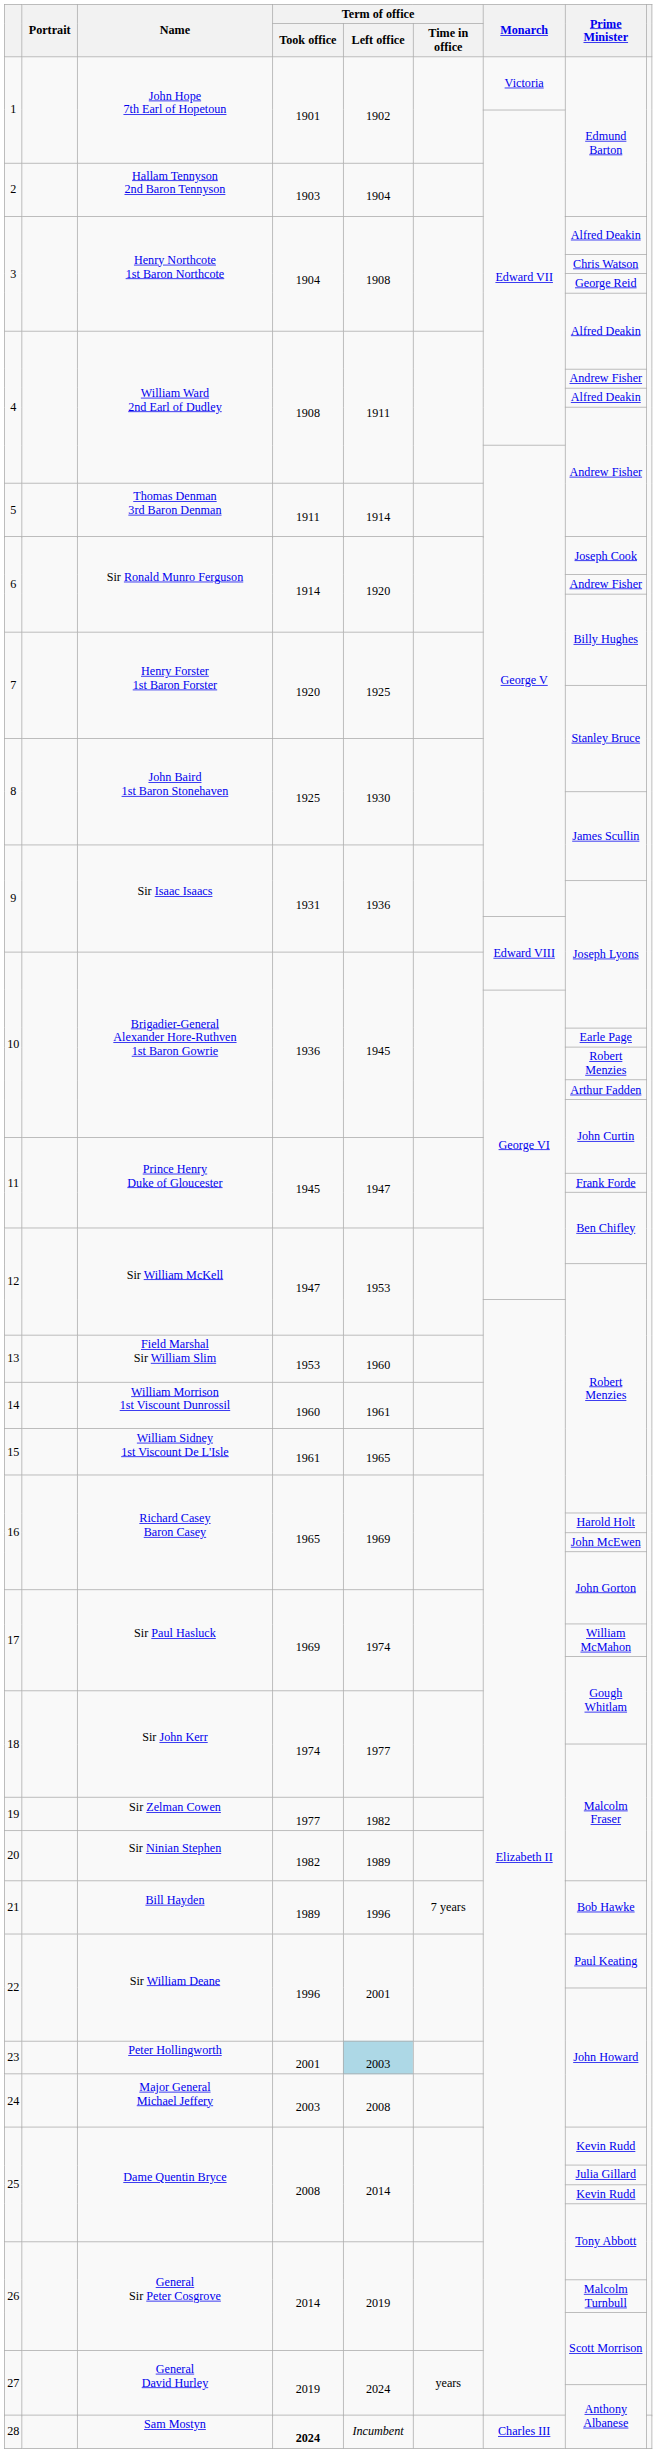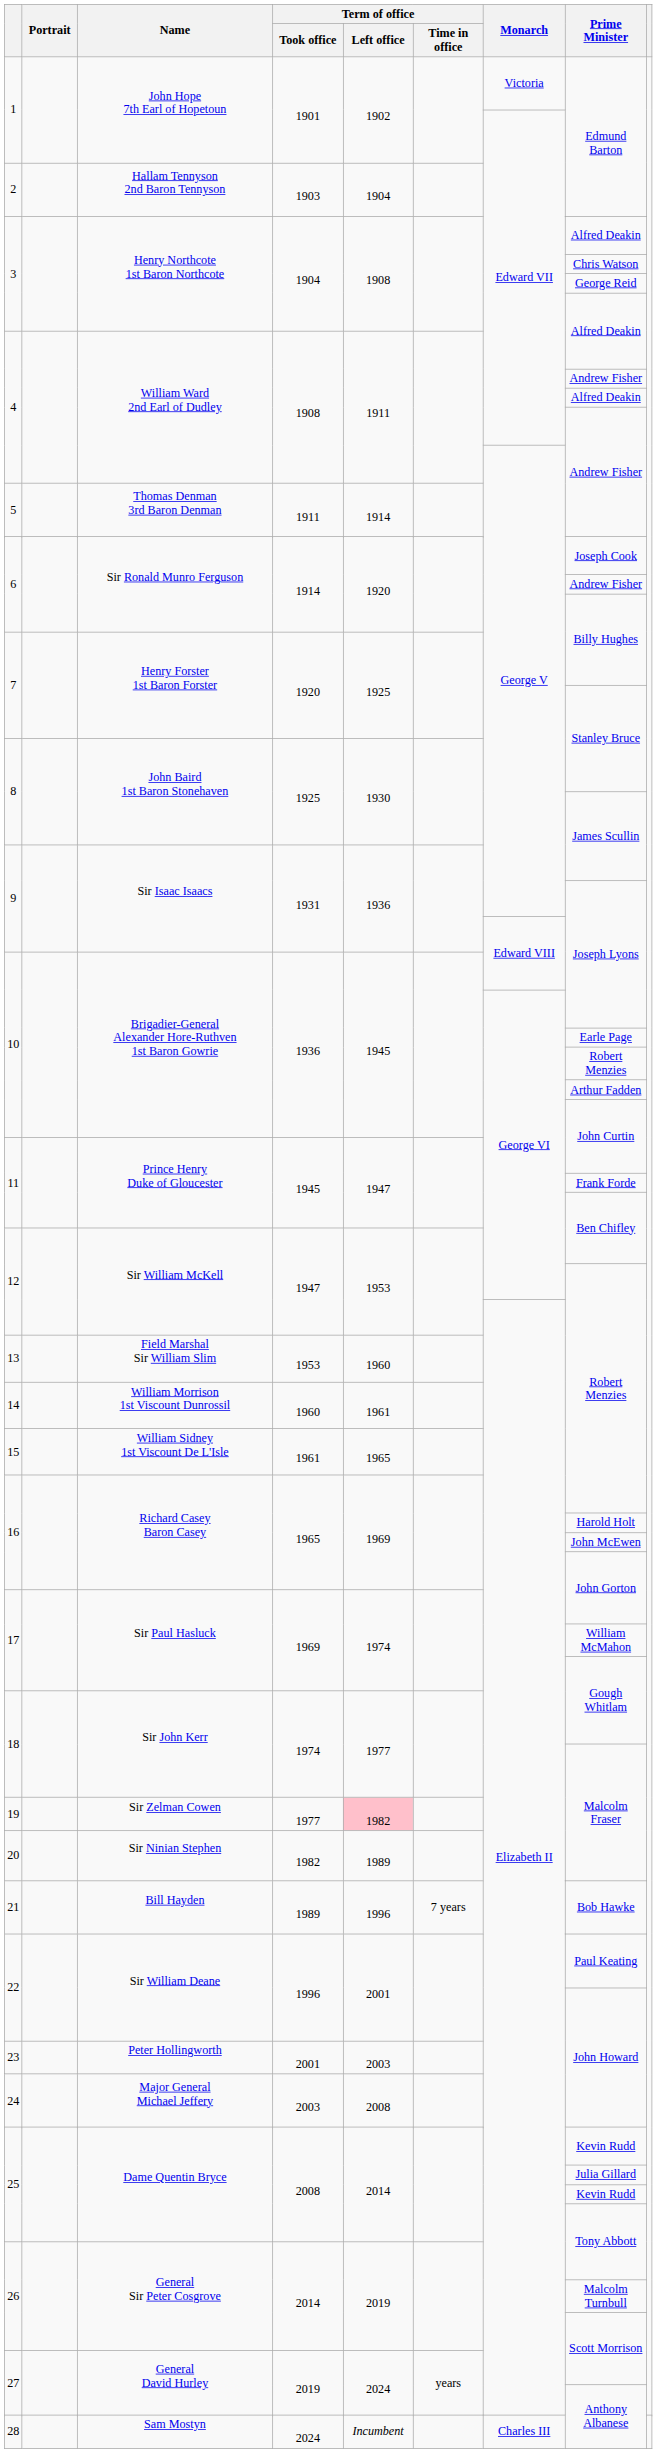(378, 1820) no background -> (378, 1820) pink background
(378, 2064) lightblue background -> (378, 2064) no background
(308, 2438) bold -> (308, 2438) normal
